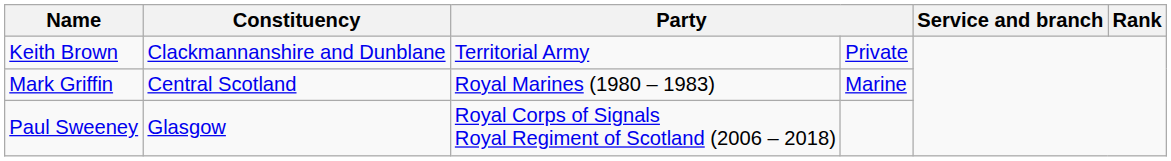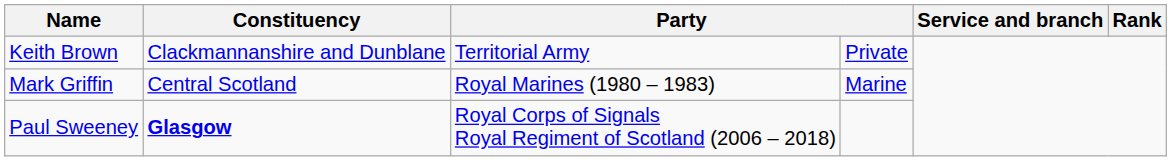(187, 127) normal -> (189, 127) bold
